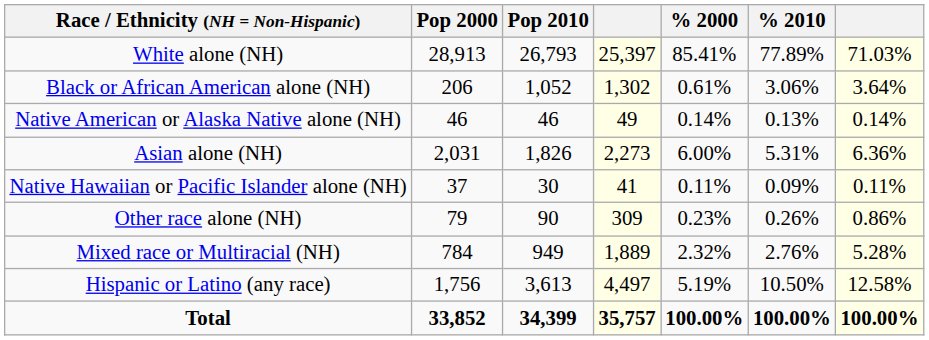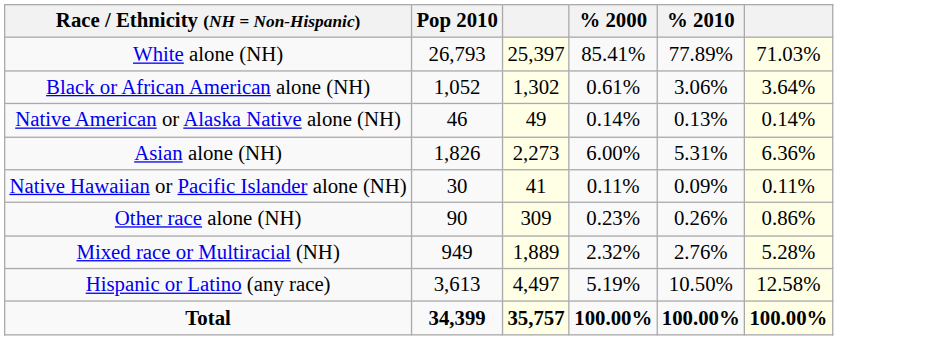- column: (457, 20)
